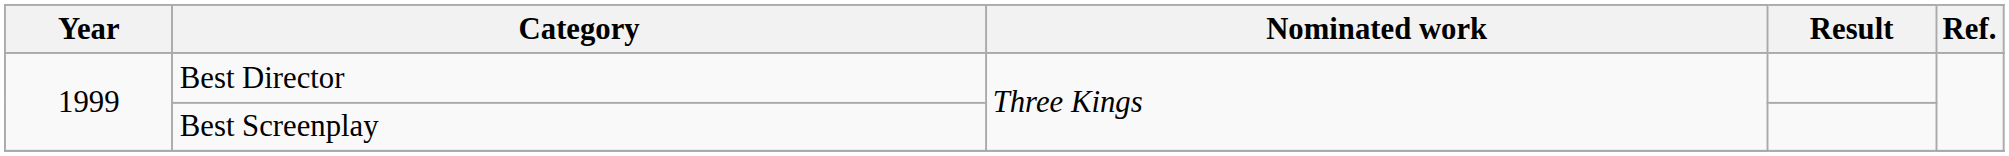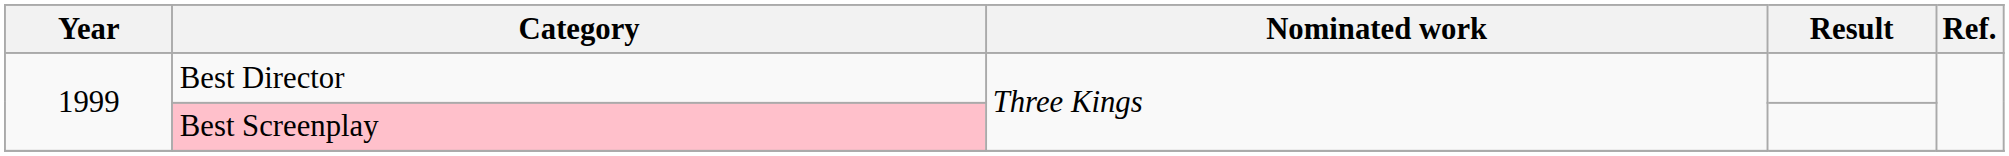(279, 126) no background -> (279, 126) pink background
